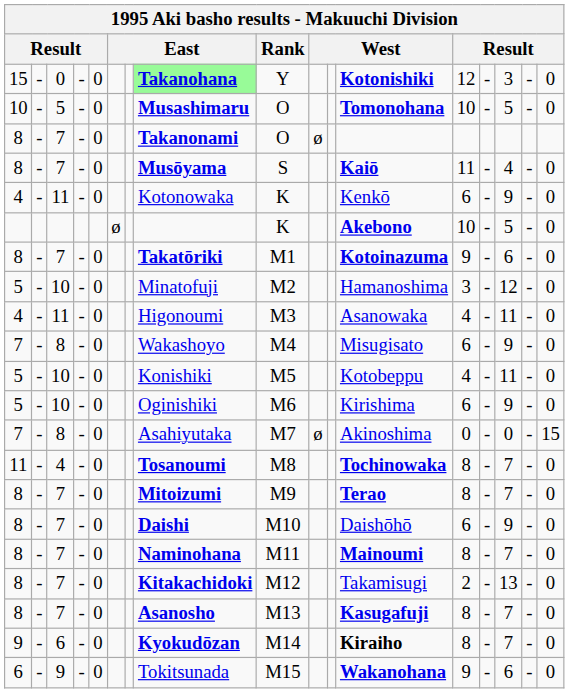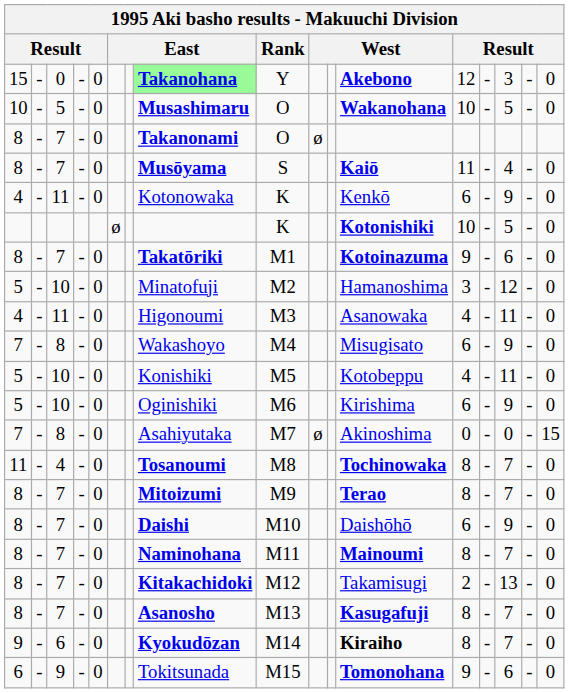(387, 78) Kotonishiki -> (376, 78) Akebono
(392, 108) Tomonohana -> (393, 108) Wakanohana
(376, 227) Akebono -> (387, 227) Kotonishiki
(393, 672) Wakanohana -> (392, 672) Tomonohana
